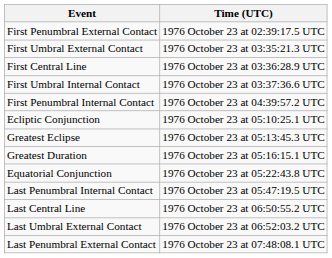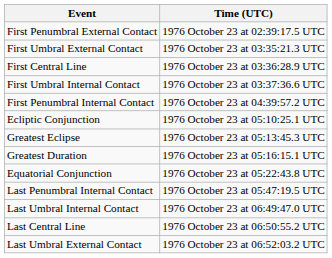+ row: (73, 208)
- row: (81, 244)
